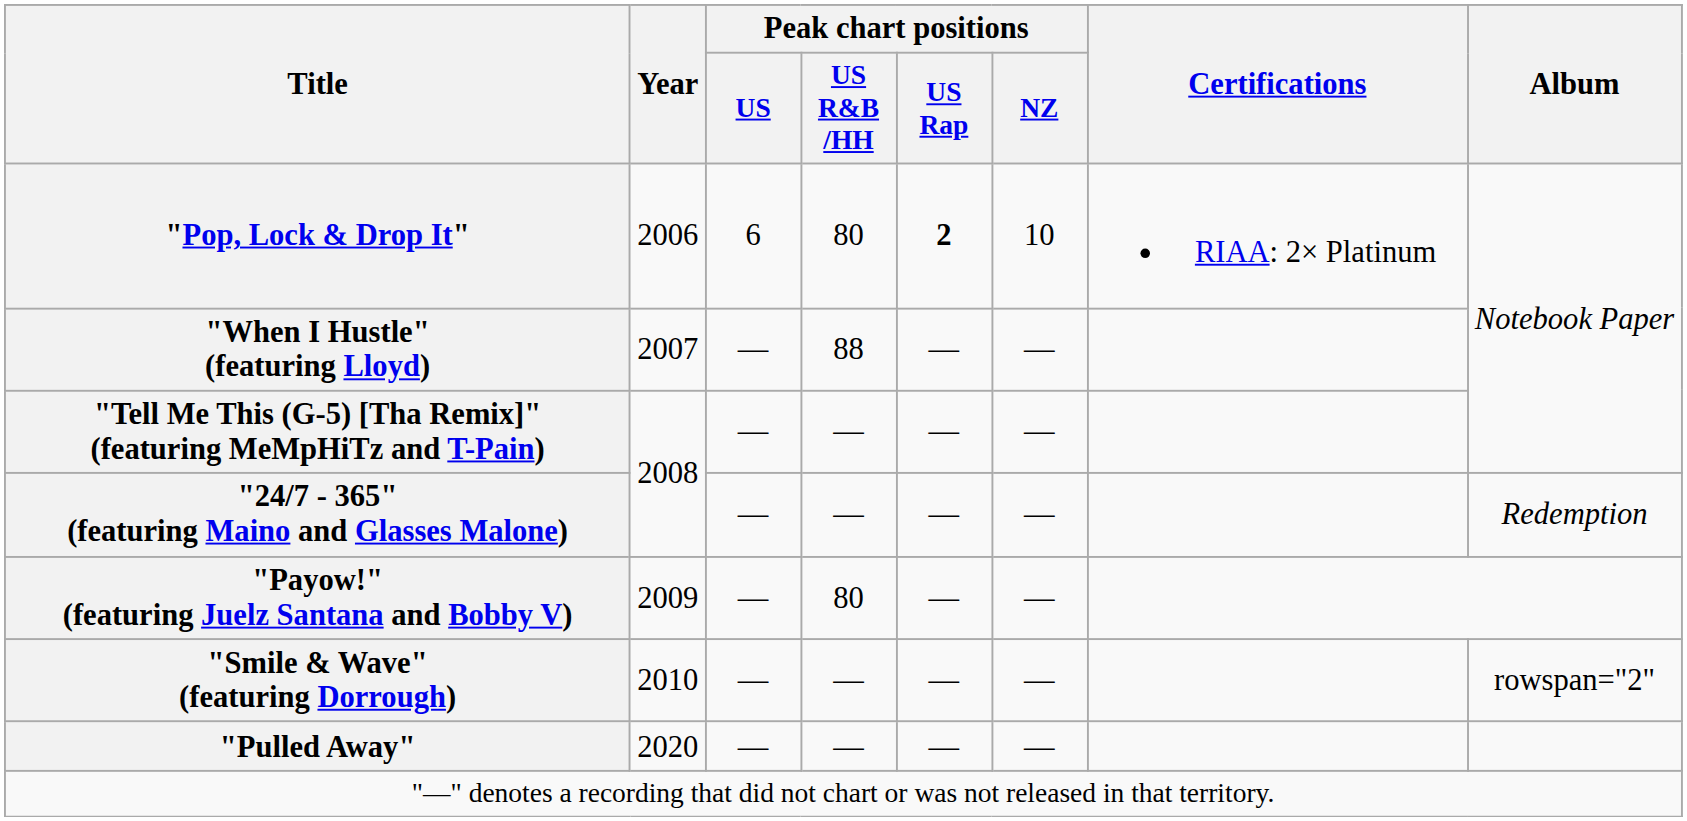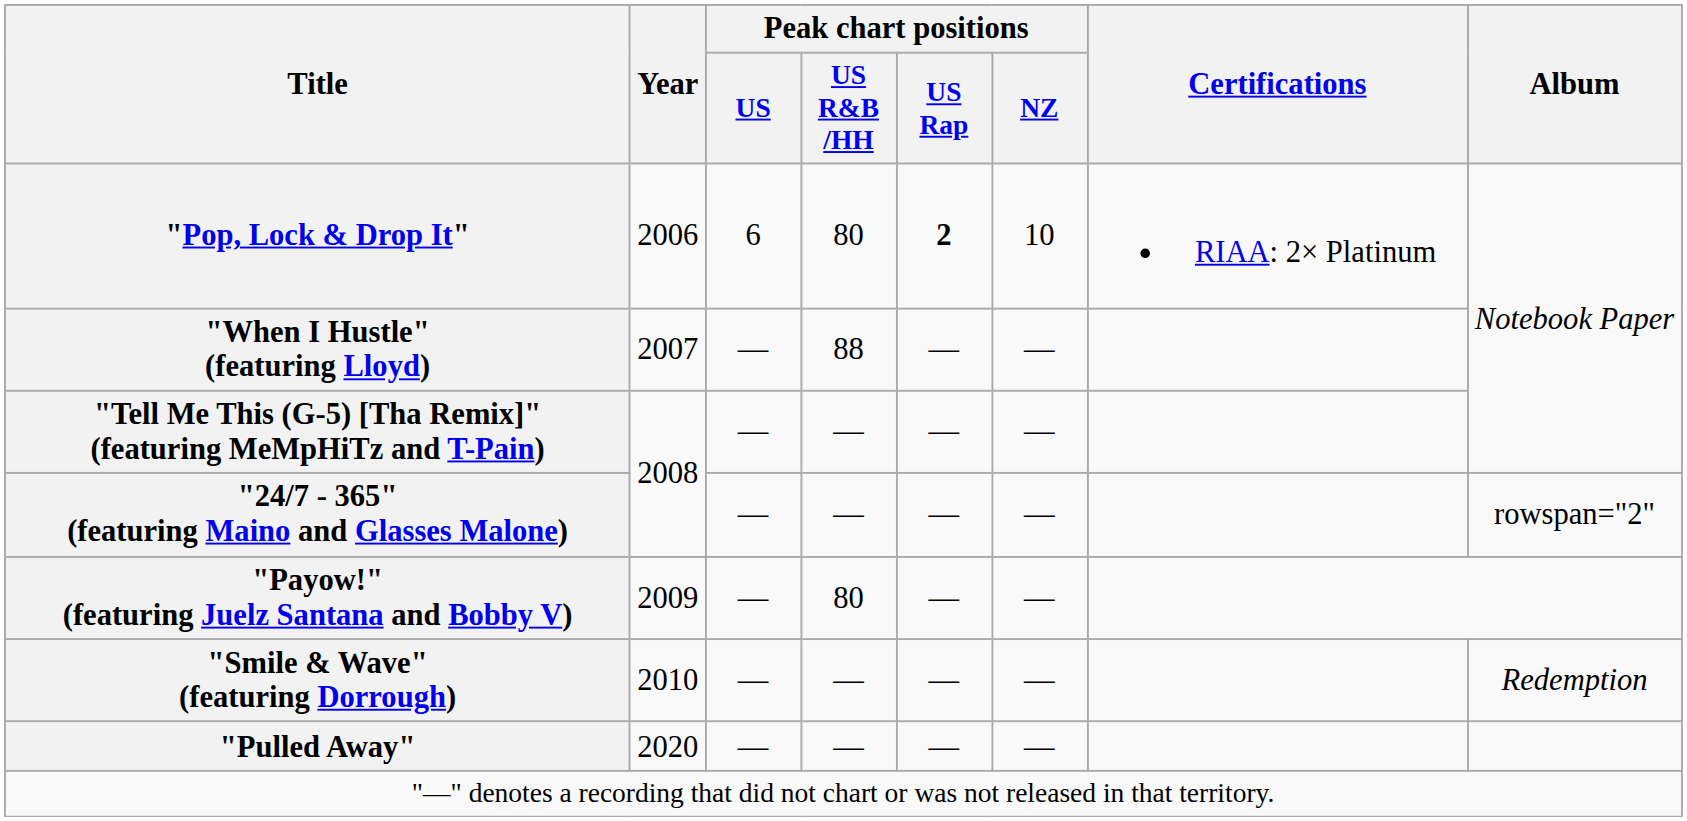(1575, 514) Redemption -> (1575, 514) rowspan="2"
(1575, 680) rowspan="2" -> (1575, 680) Redemption
